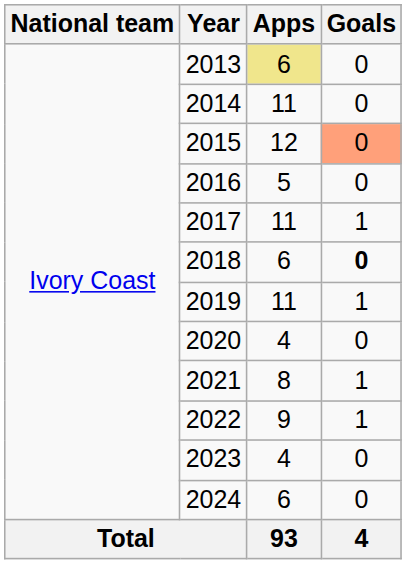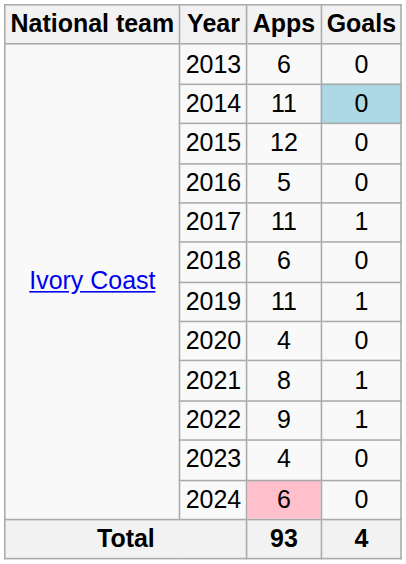(284, 63) khaki background -> (284, 63) no background
(361, 103) no background -> (361, 103) lightblue background
(361, 143) lightsalmon background -> (361, 143) no background
(361, 261) bold -> (361, 261) normal
(284, 499) no background -> (284, 499) pink background
